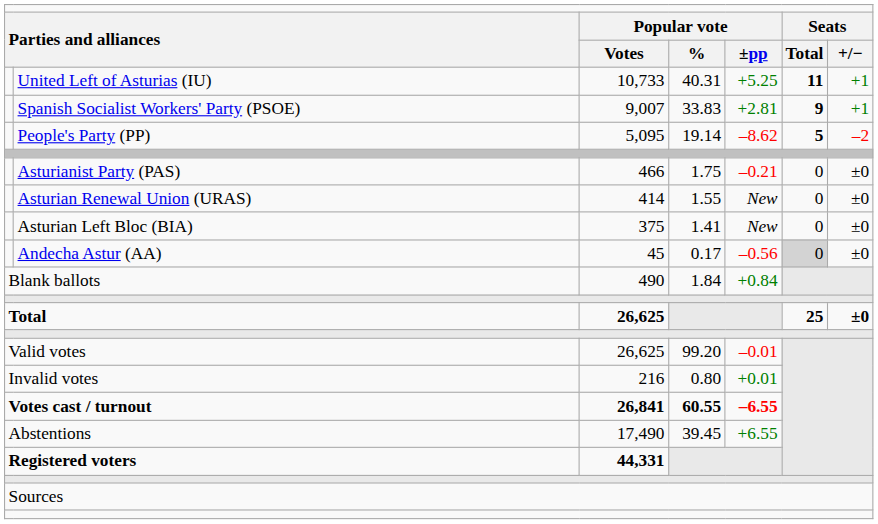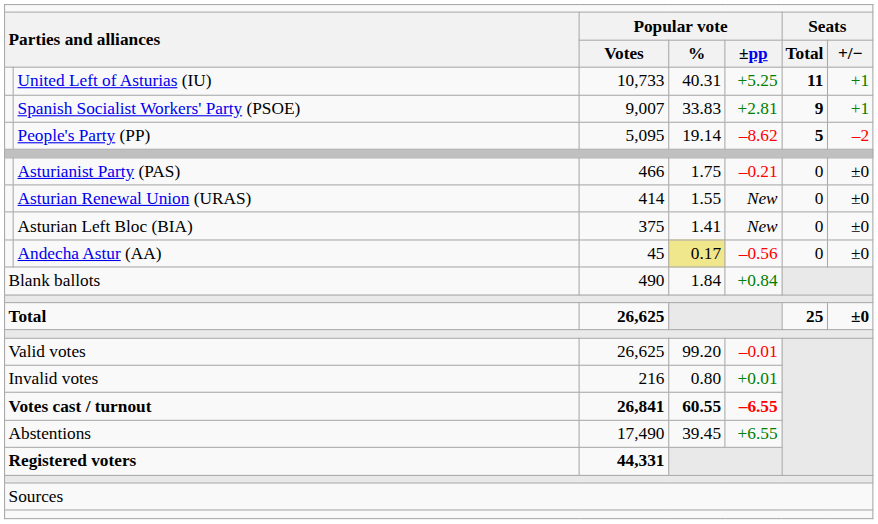(706, 253) no background -> (706, 253) khaki background
(819, 253) lightgrey background -> (819, 253) no background
